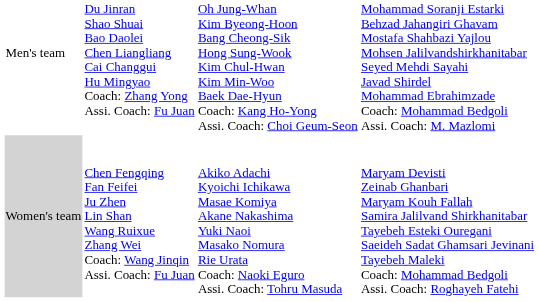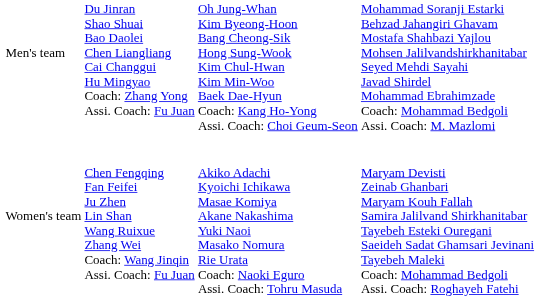(43, 216) lightgrey background -> (43, 216) no background
